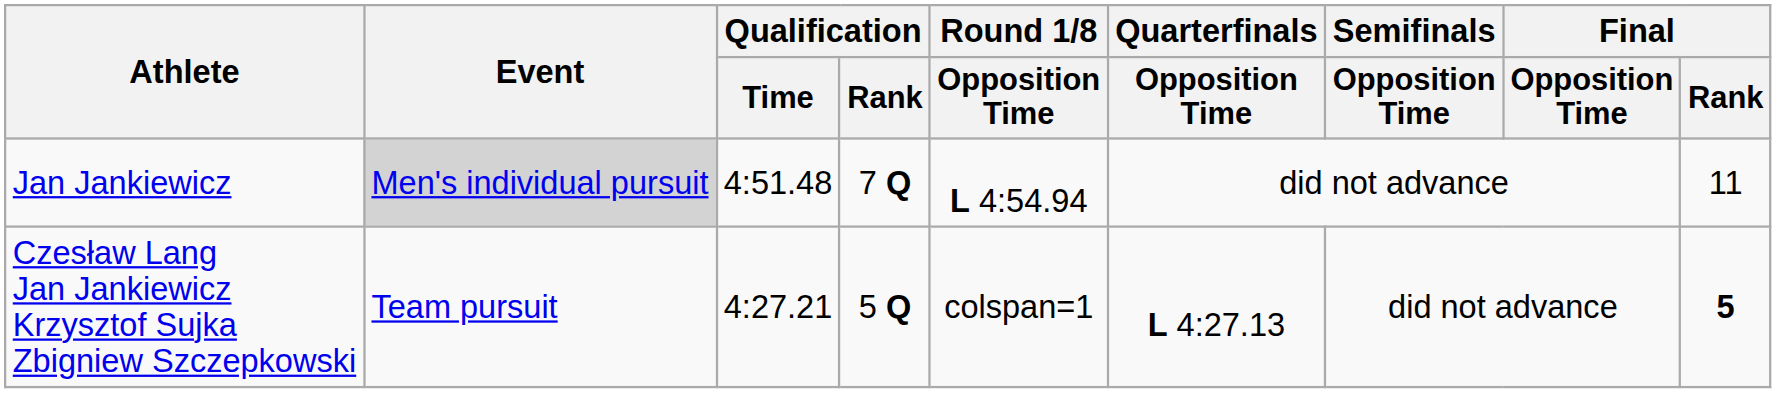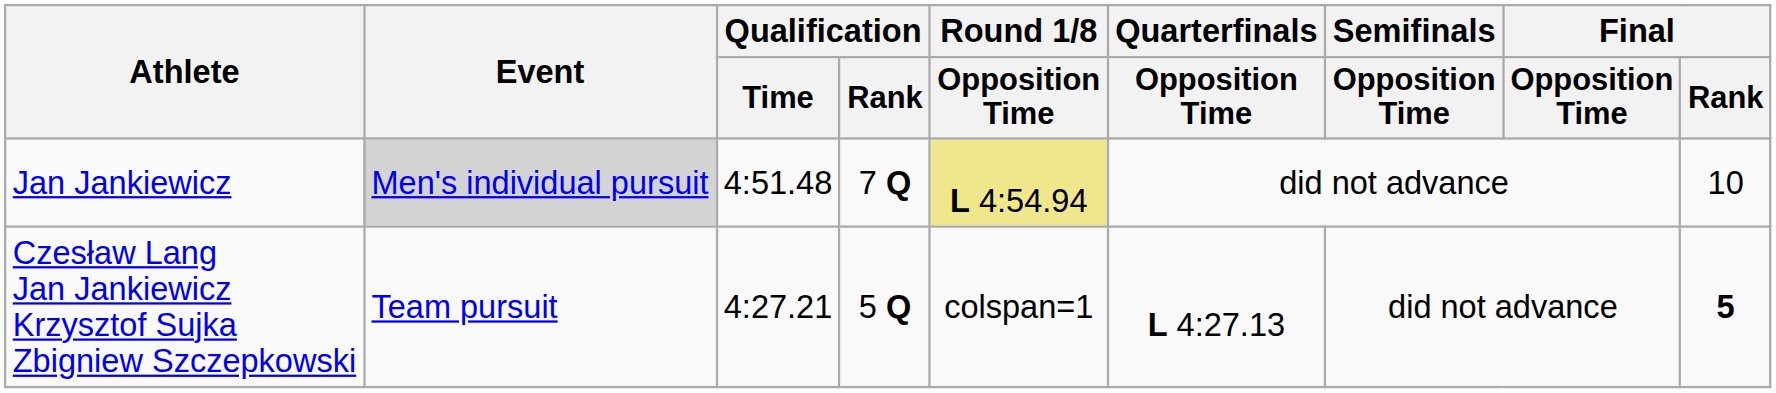(1019, 201) no background -> (1019, 201) khaki background
(1726, 183) 11 -> (1726, 183) 10
